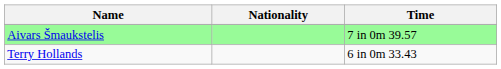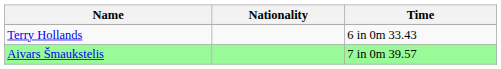rows swapped: (56, 34) <-> (45, 54)
